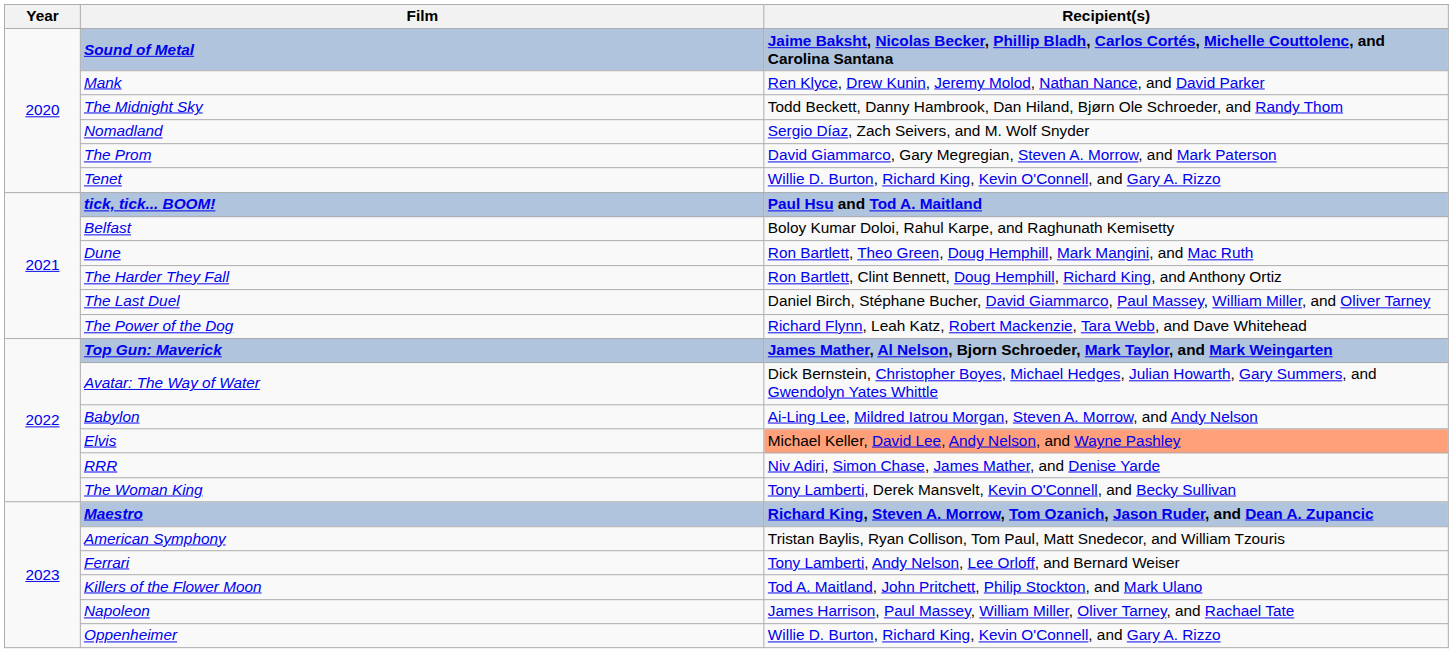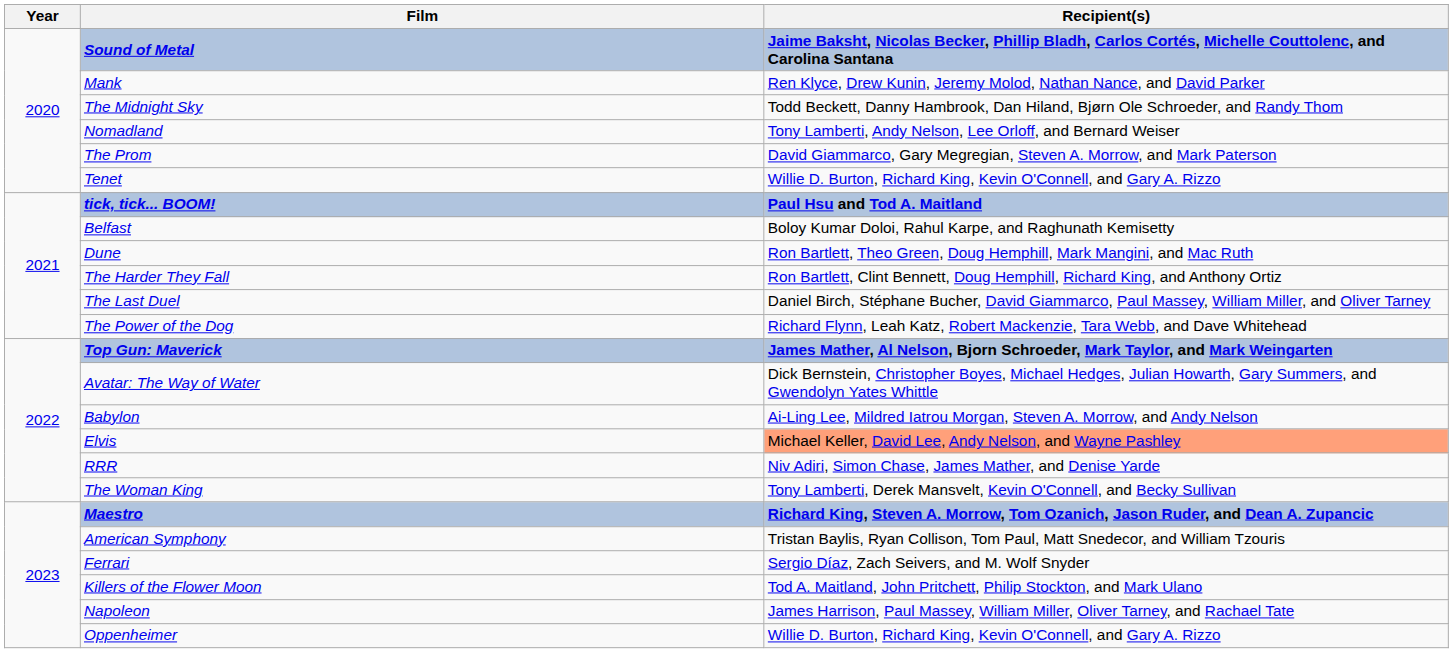(929, 131) Sergio Díaz, Zach Seivers, and M. Wolf Snyder -> (974, 131) Tony Lamberti, Andy Nelson, Lee Orloff, and Bernard Weiser
(974, 562) Tony Lamberti, Andy Nelson, Lee Orloff, and Bernard Weiser -> (929, 562) Sergio Díaz, Zach Seivers, and M. Wolf Snyder
